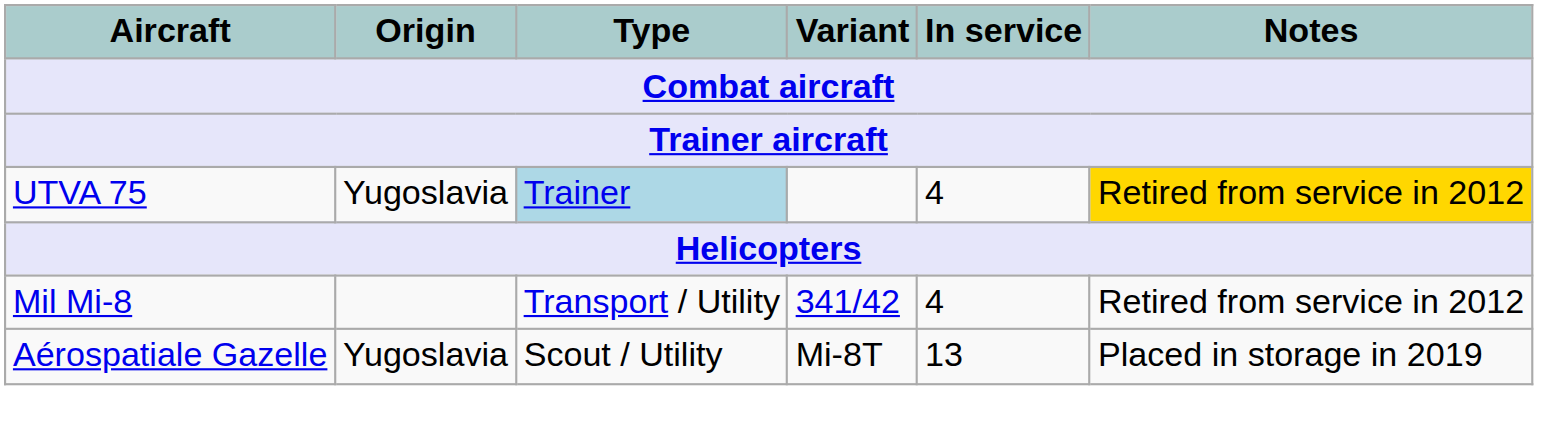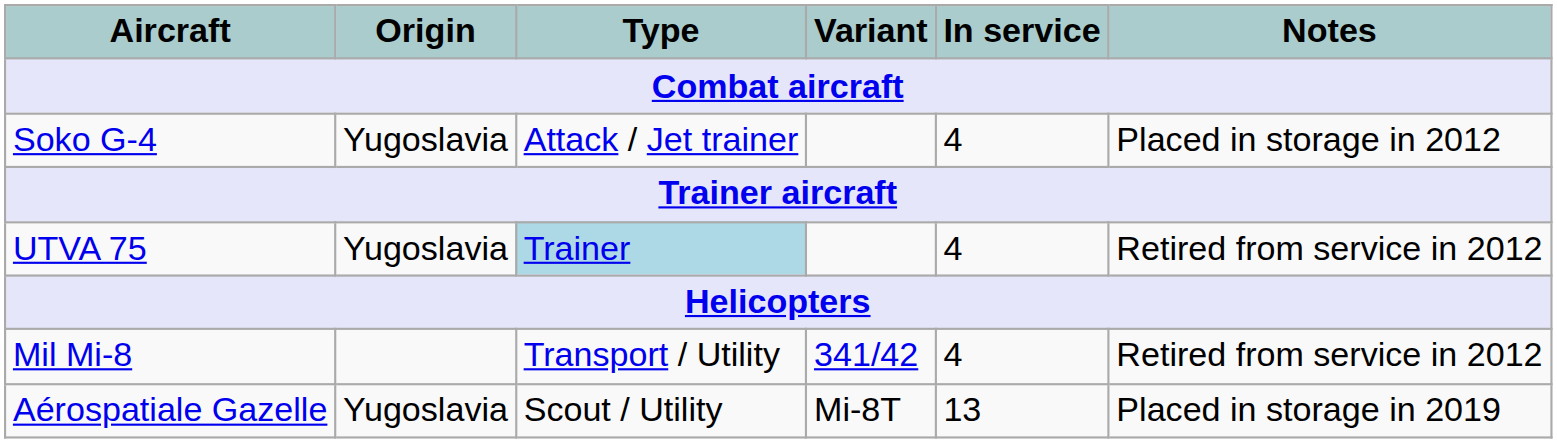+ row: (85, 139)
(1311, 193) gold background -> (1329, 247) no background
